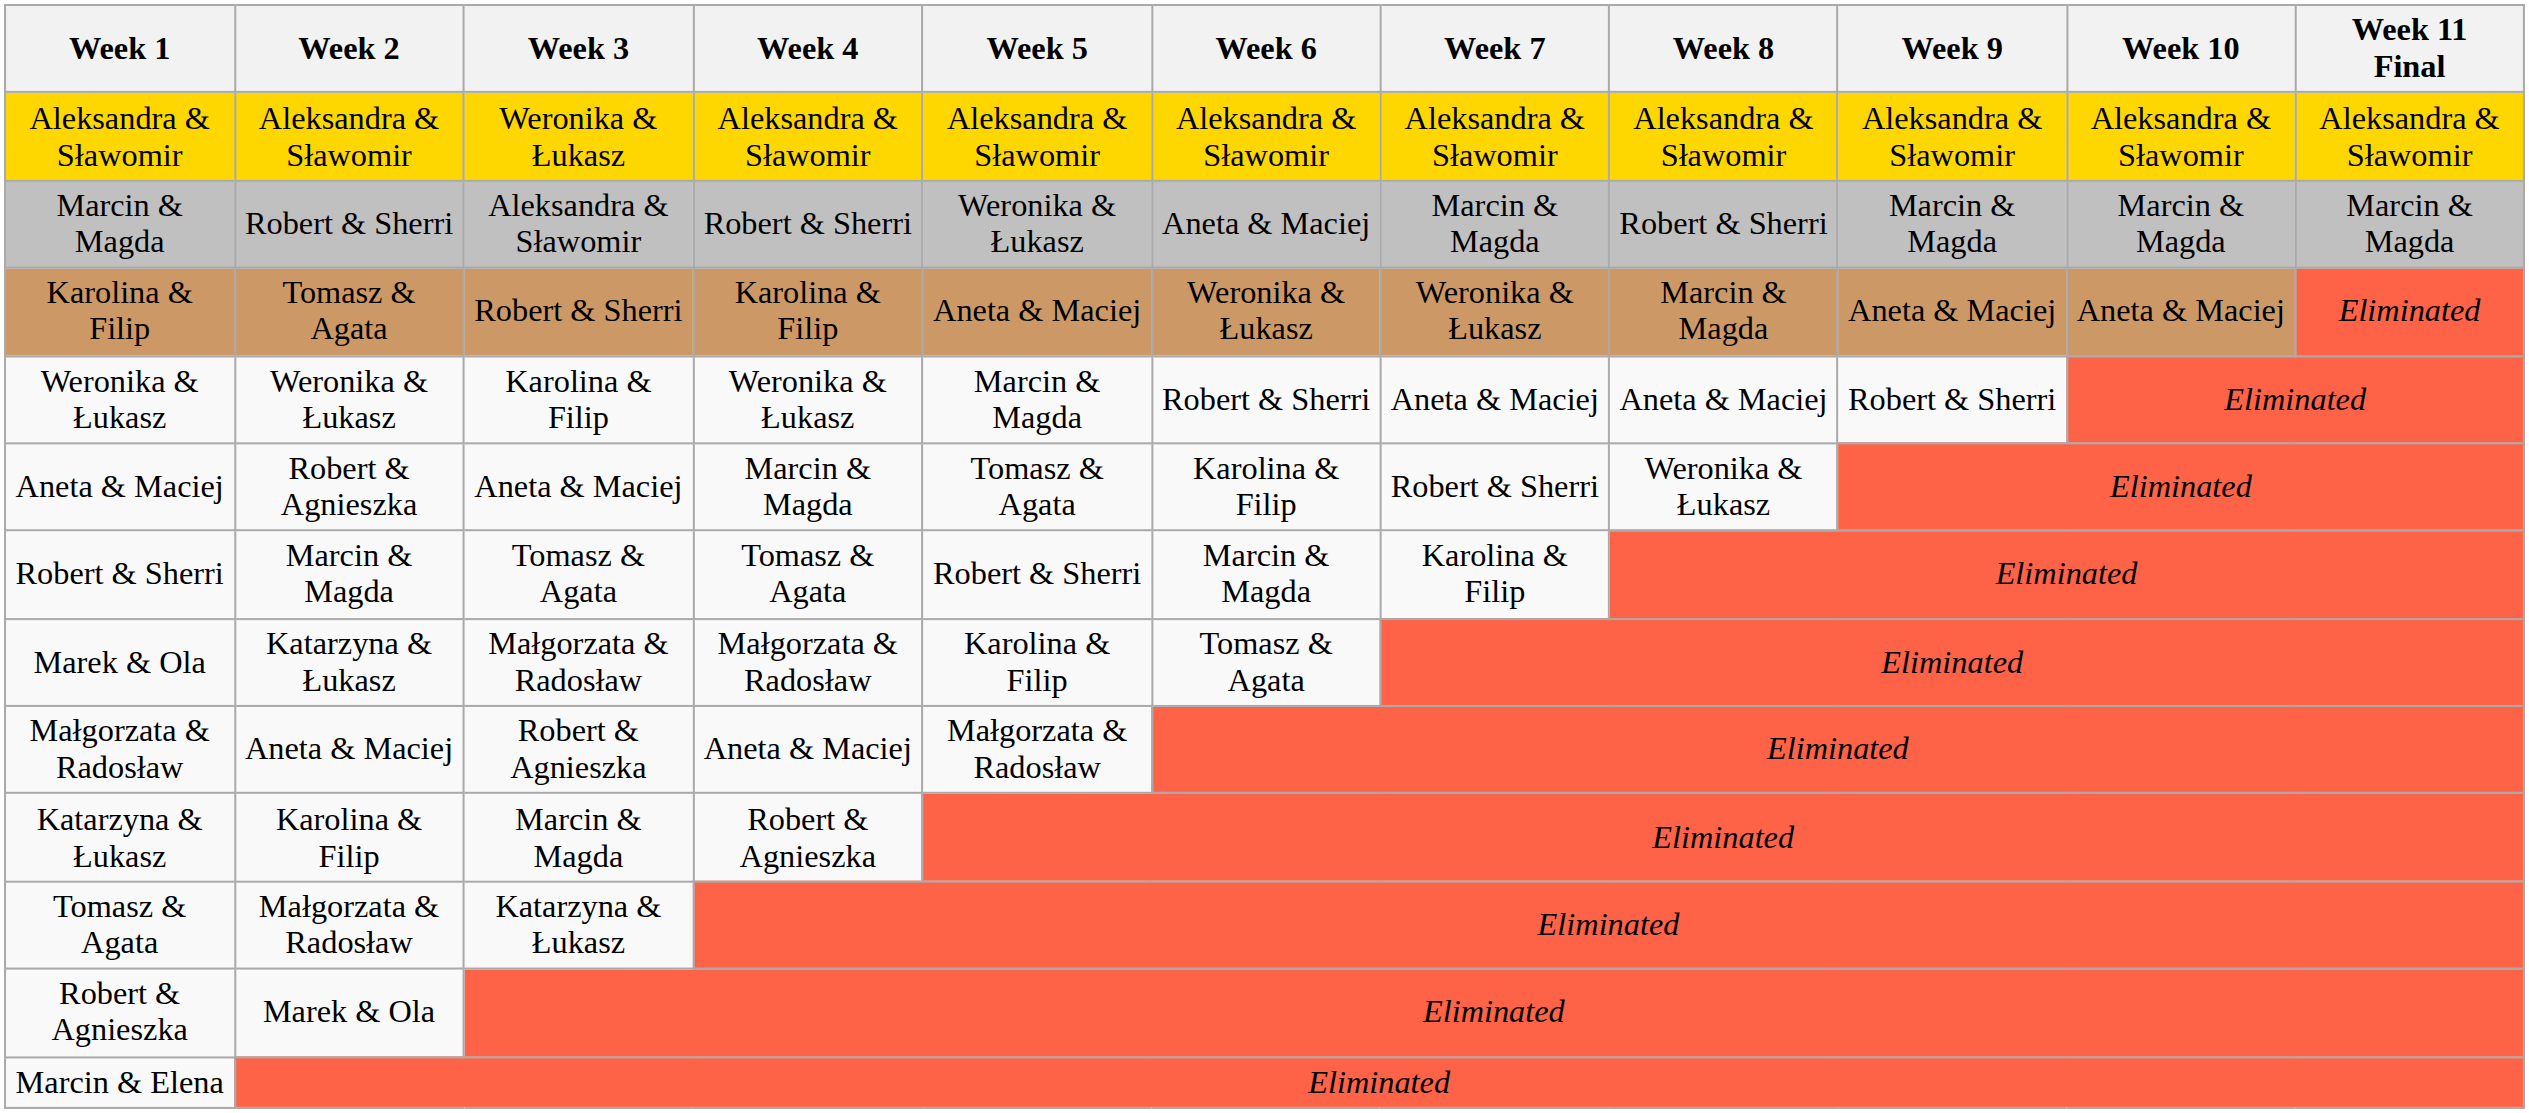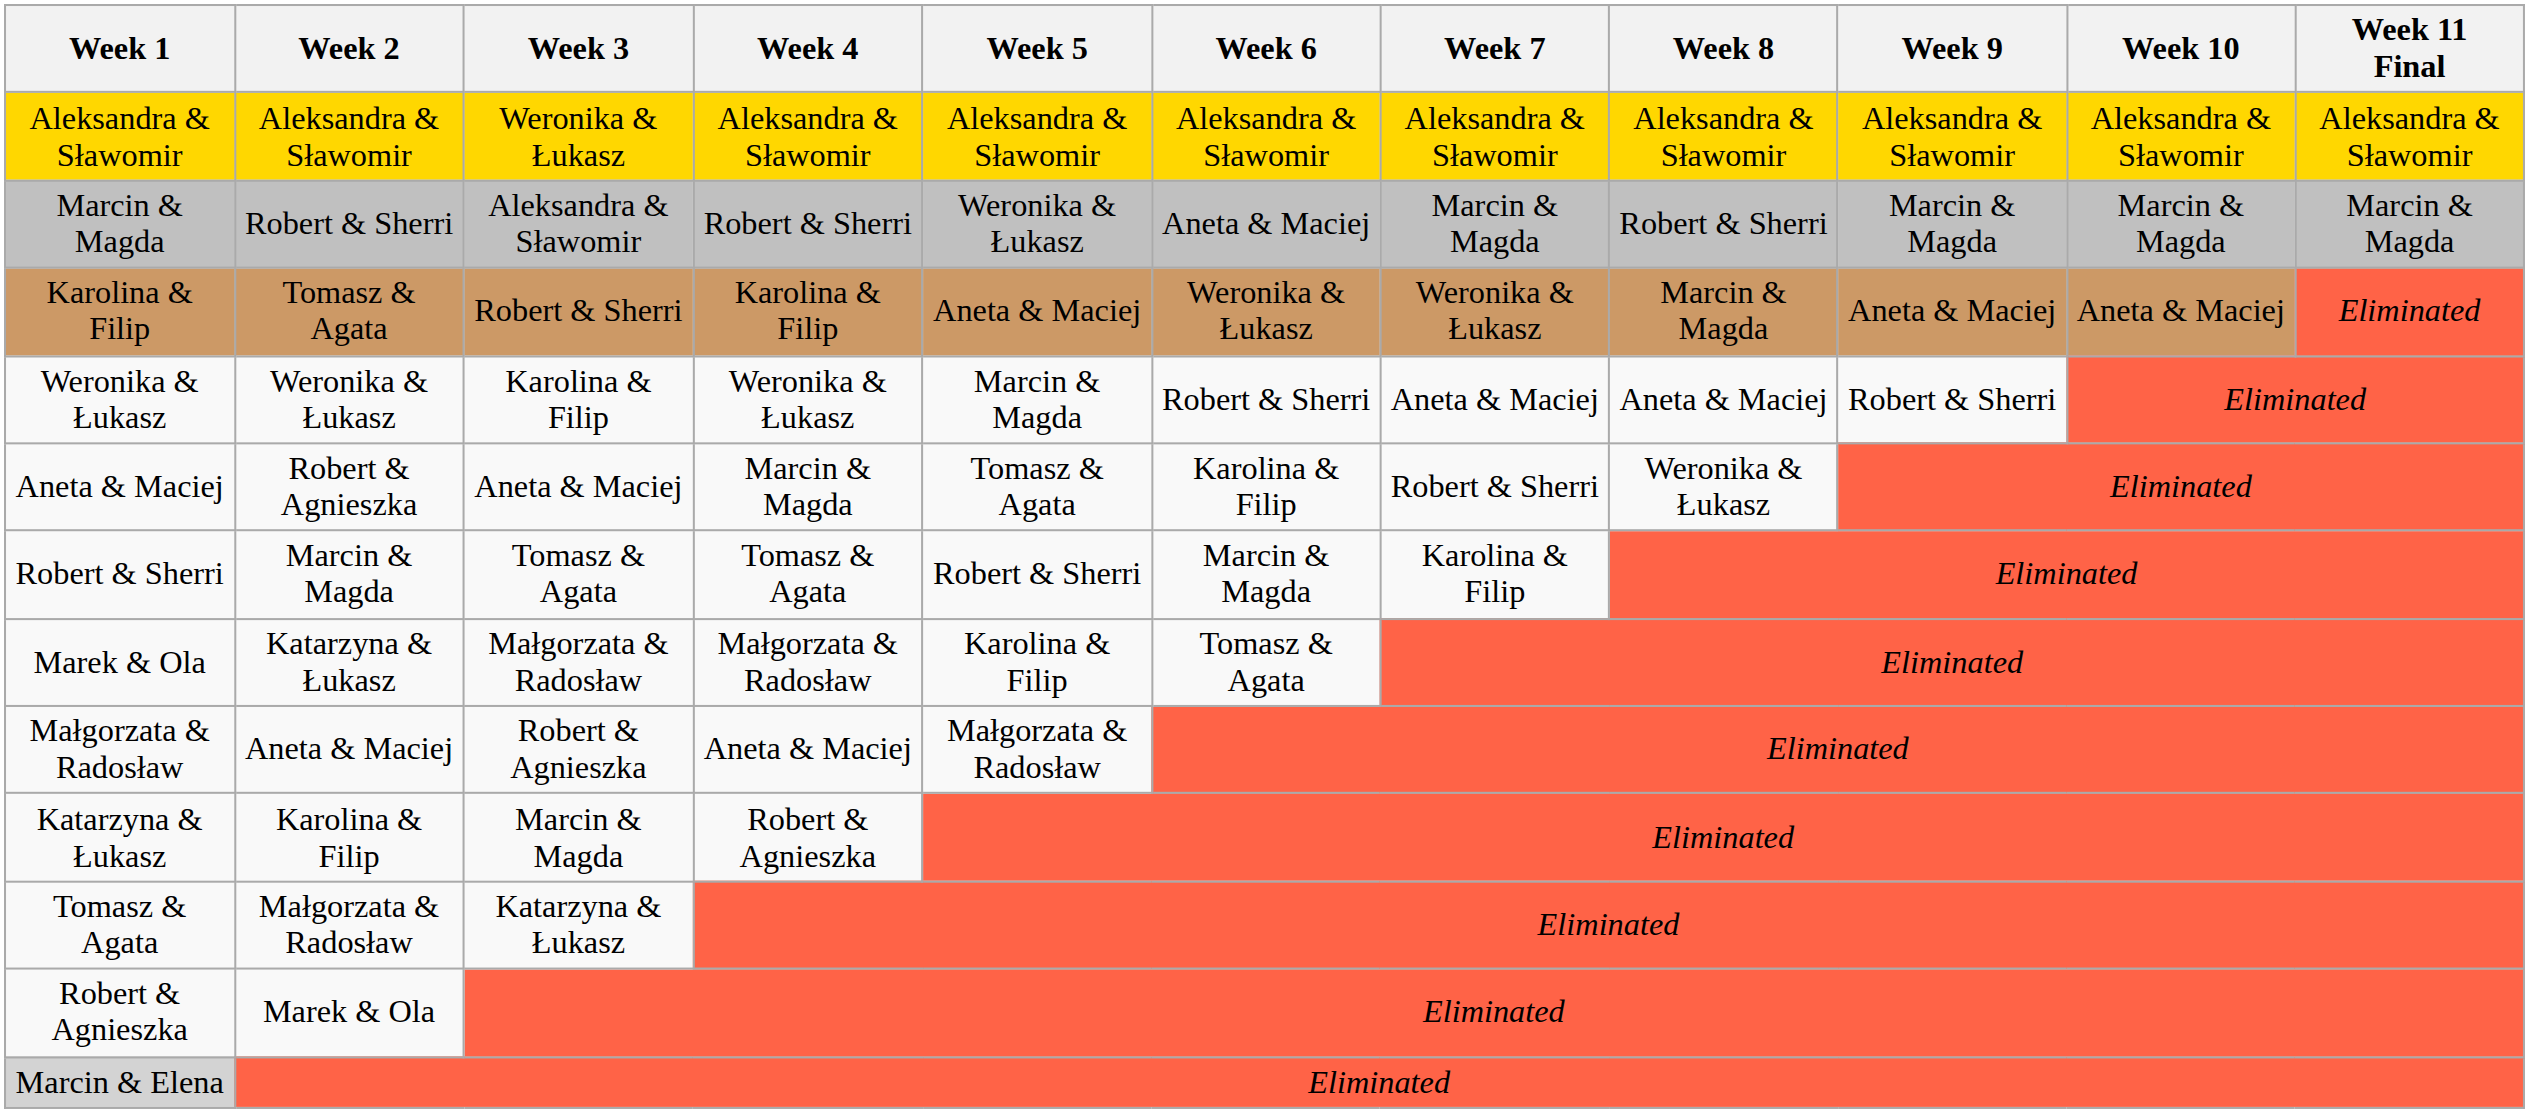(120, 1081) no background -> (120, 1081) lightgrey background
